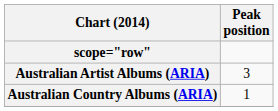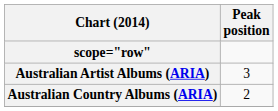(247, 95) 1 -> (247, 95) 2
